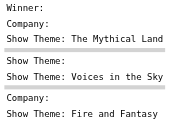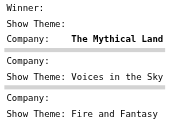(28, 23) Company: -> (36, 23) Show Theme:
(36, 39) Show Theme: -> (28, 39) Company:
(117, 39) normal -> (117, 39) bold
(36, 61) Show Theme: -> (28, 61) Company:
